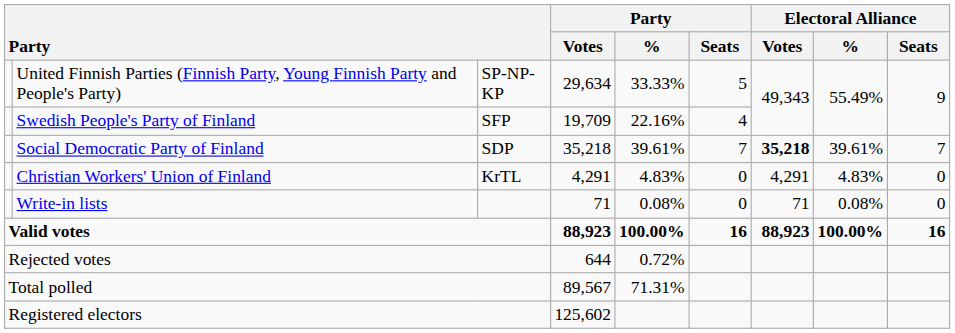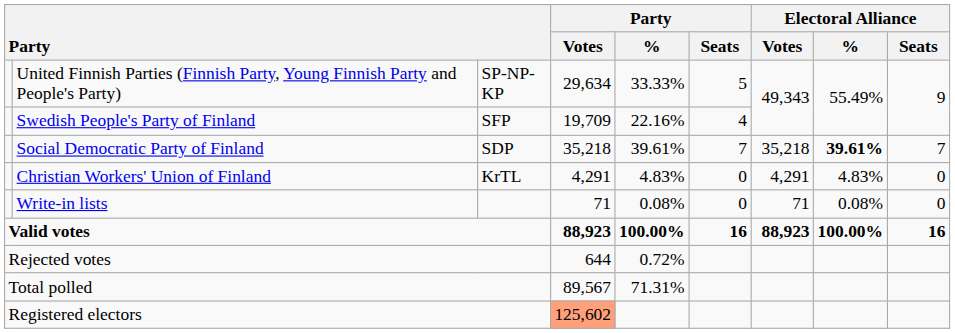(786, 148) bold -> (786, 148) normal
(856, 148) normal -> (855, 148) bold
(583, 314) no background -> (583, 314) lightsalmon background
